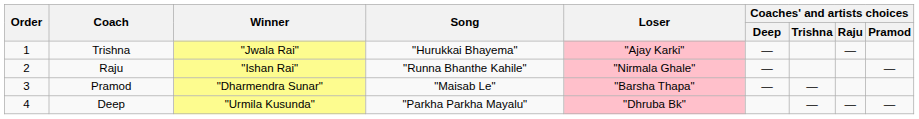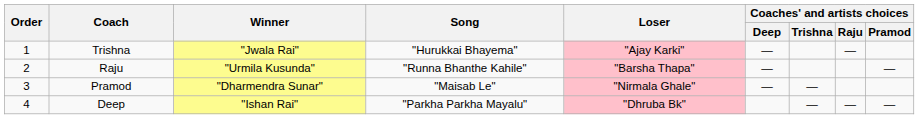(270, 68) "Ishan Rai" -> (270, 68) "Urmila Kusunda"
(654, 68) "Nirmala Ghale" -> (654, 68) "Barsha Thapa"
(654, 86) "Barsha Thapa" -> (654, 86) "Nirmala Ghale"
(270, 104) "Urmila Kusunda" -> (270, 104) "Ishan Rai"
